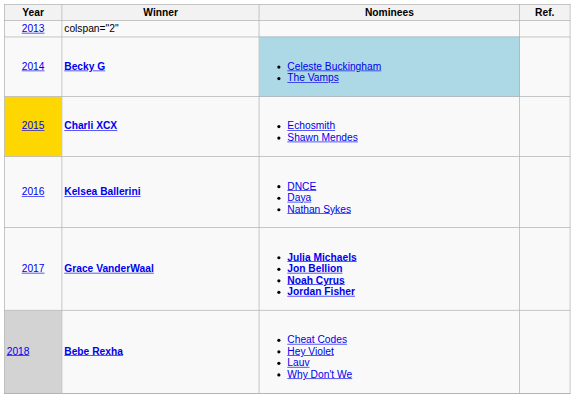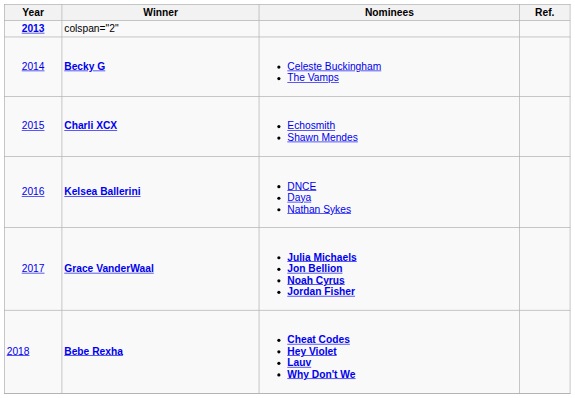(33, 28) normal -> (33, 28) bold
(389, 72) lightblue background -> (389, 72) no background
(33, 126) gold background -> (33, 126) no background
(18, 351) lightgrey background -> (18, 351) no background
(389, 358) normal -> (389, 358) bold
